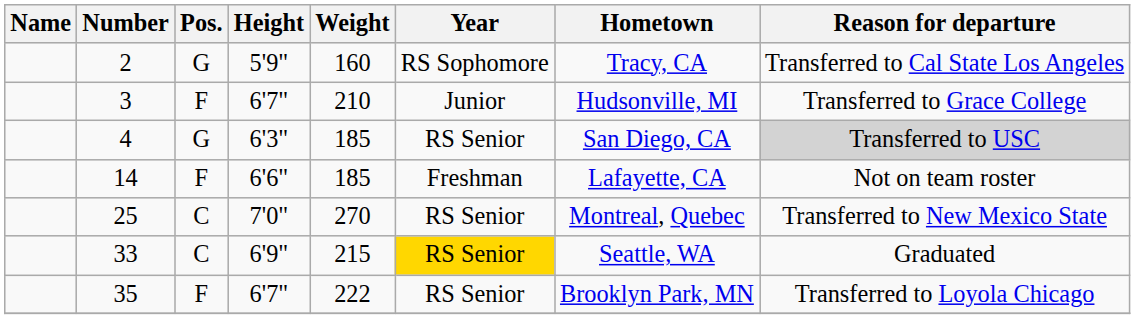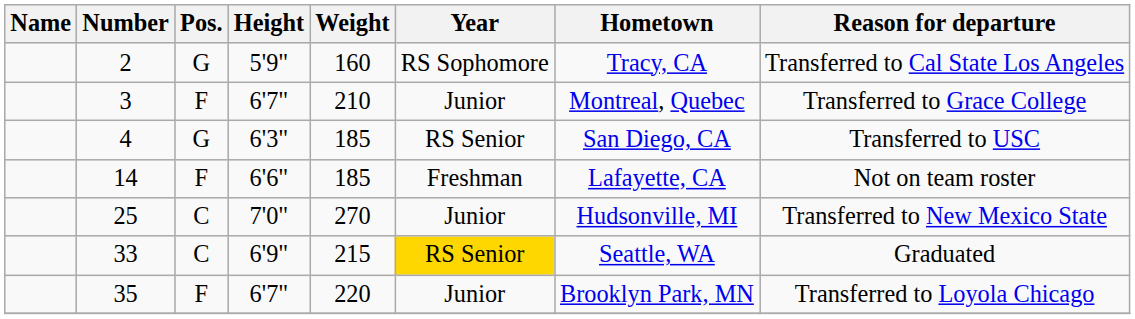(657, 100) Hudsonville, MI -> (657, 100) Montreal, Quebec
(945, 139) lightgrey background -> (945, 139) no background
(475, 216) RS Senior -> (475, 216) Junior
(657, 216) Montreal, Quebec -> (657, 216) Hudsonville, MI
(352, 293) 222 -> (352, 293) 220
(475, 293) RS Senior -> (475, 293) Junior
